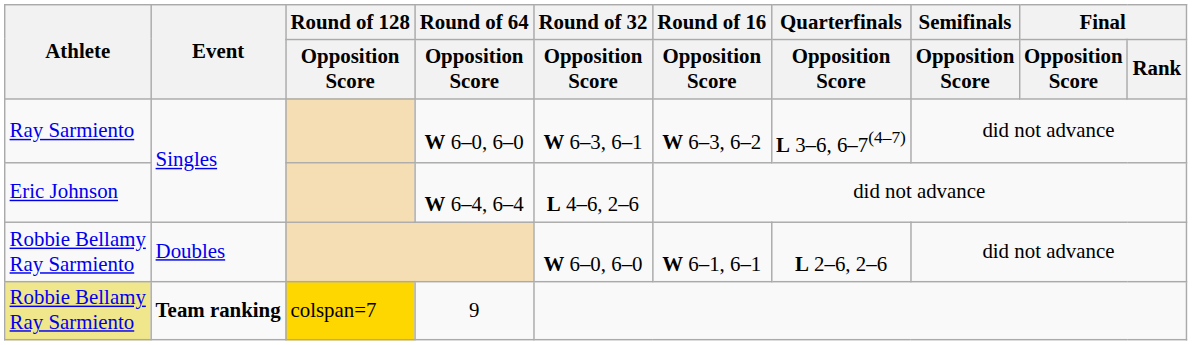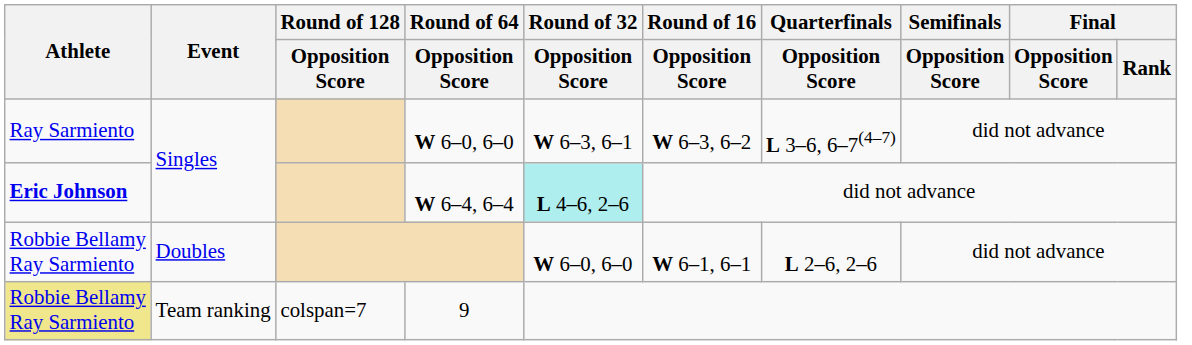(64, 192) normal -> (68, 192) bold
(593, 204) no background -> (583, 204) paleturquoise background
(218, 310) bold -> (213, 310) normal
(333, 310) gold background -> (323, 310) no background
